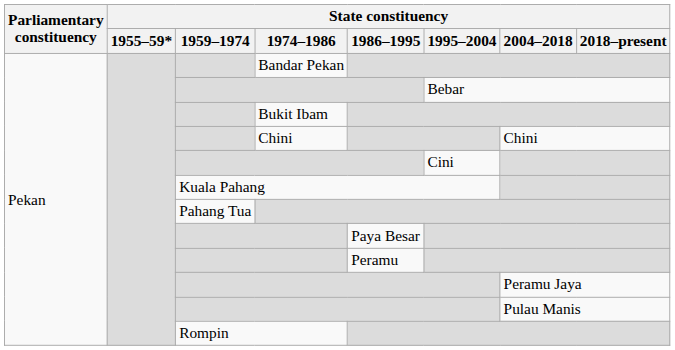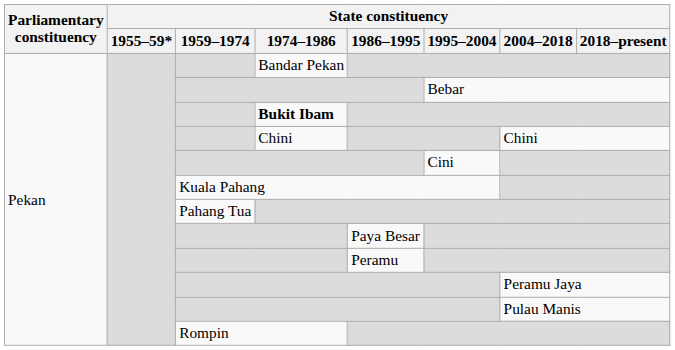(293, 114) normal -> (296, 114) bold
